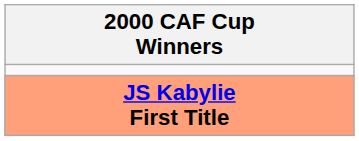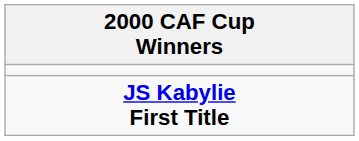(179, 105) lightsalmon background -> (179, 105) no background
